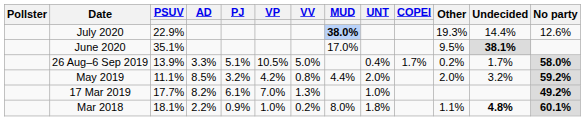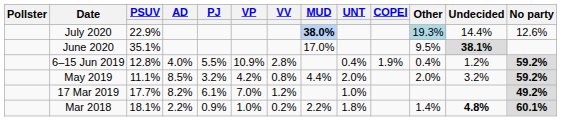(452, 32) no background -> (428, 32) lightblue background
- row: (100, 62)
+ row: (88, 62)
(308, 93) 1.3% -> (284, 93) 1.2%
(343, 108) 8.0% -> (319, 108) 2.2%
(452, 108) 1.1% -> (428, 108) 1.4%
